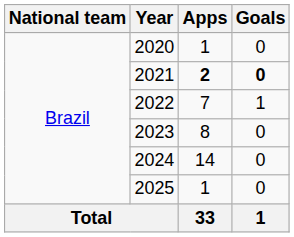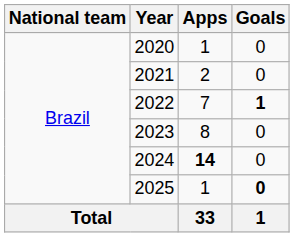(205, 75) bold -> (205, 75) normal
(261, 75) bold -> (261, 75) normal
(261, 103) normal -> (261, 103) bold
(205, 160) normal -> (205, 160) bold
(261, 189) normal -> (261, 189) bold
